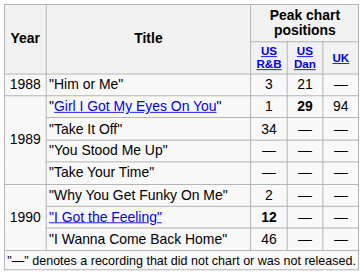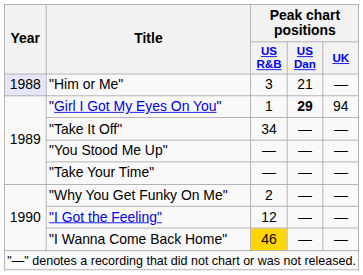(25, 84) no background -> (25, 84) lavender background
(269, 217) bold -> (269, 217) normal
(269, 239) no background -> (269, 239) gold background
